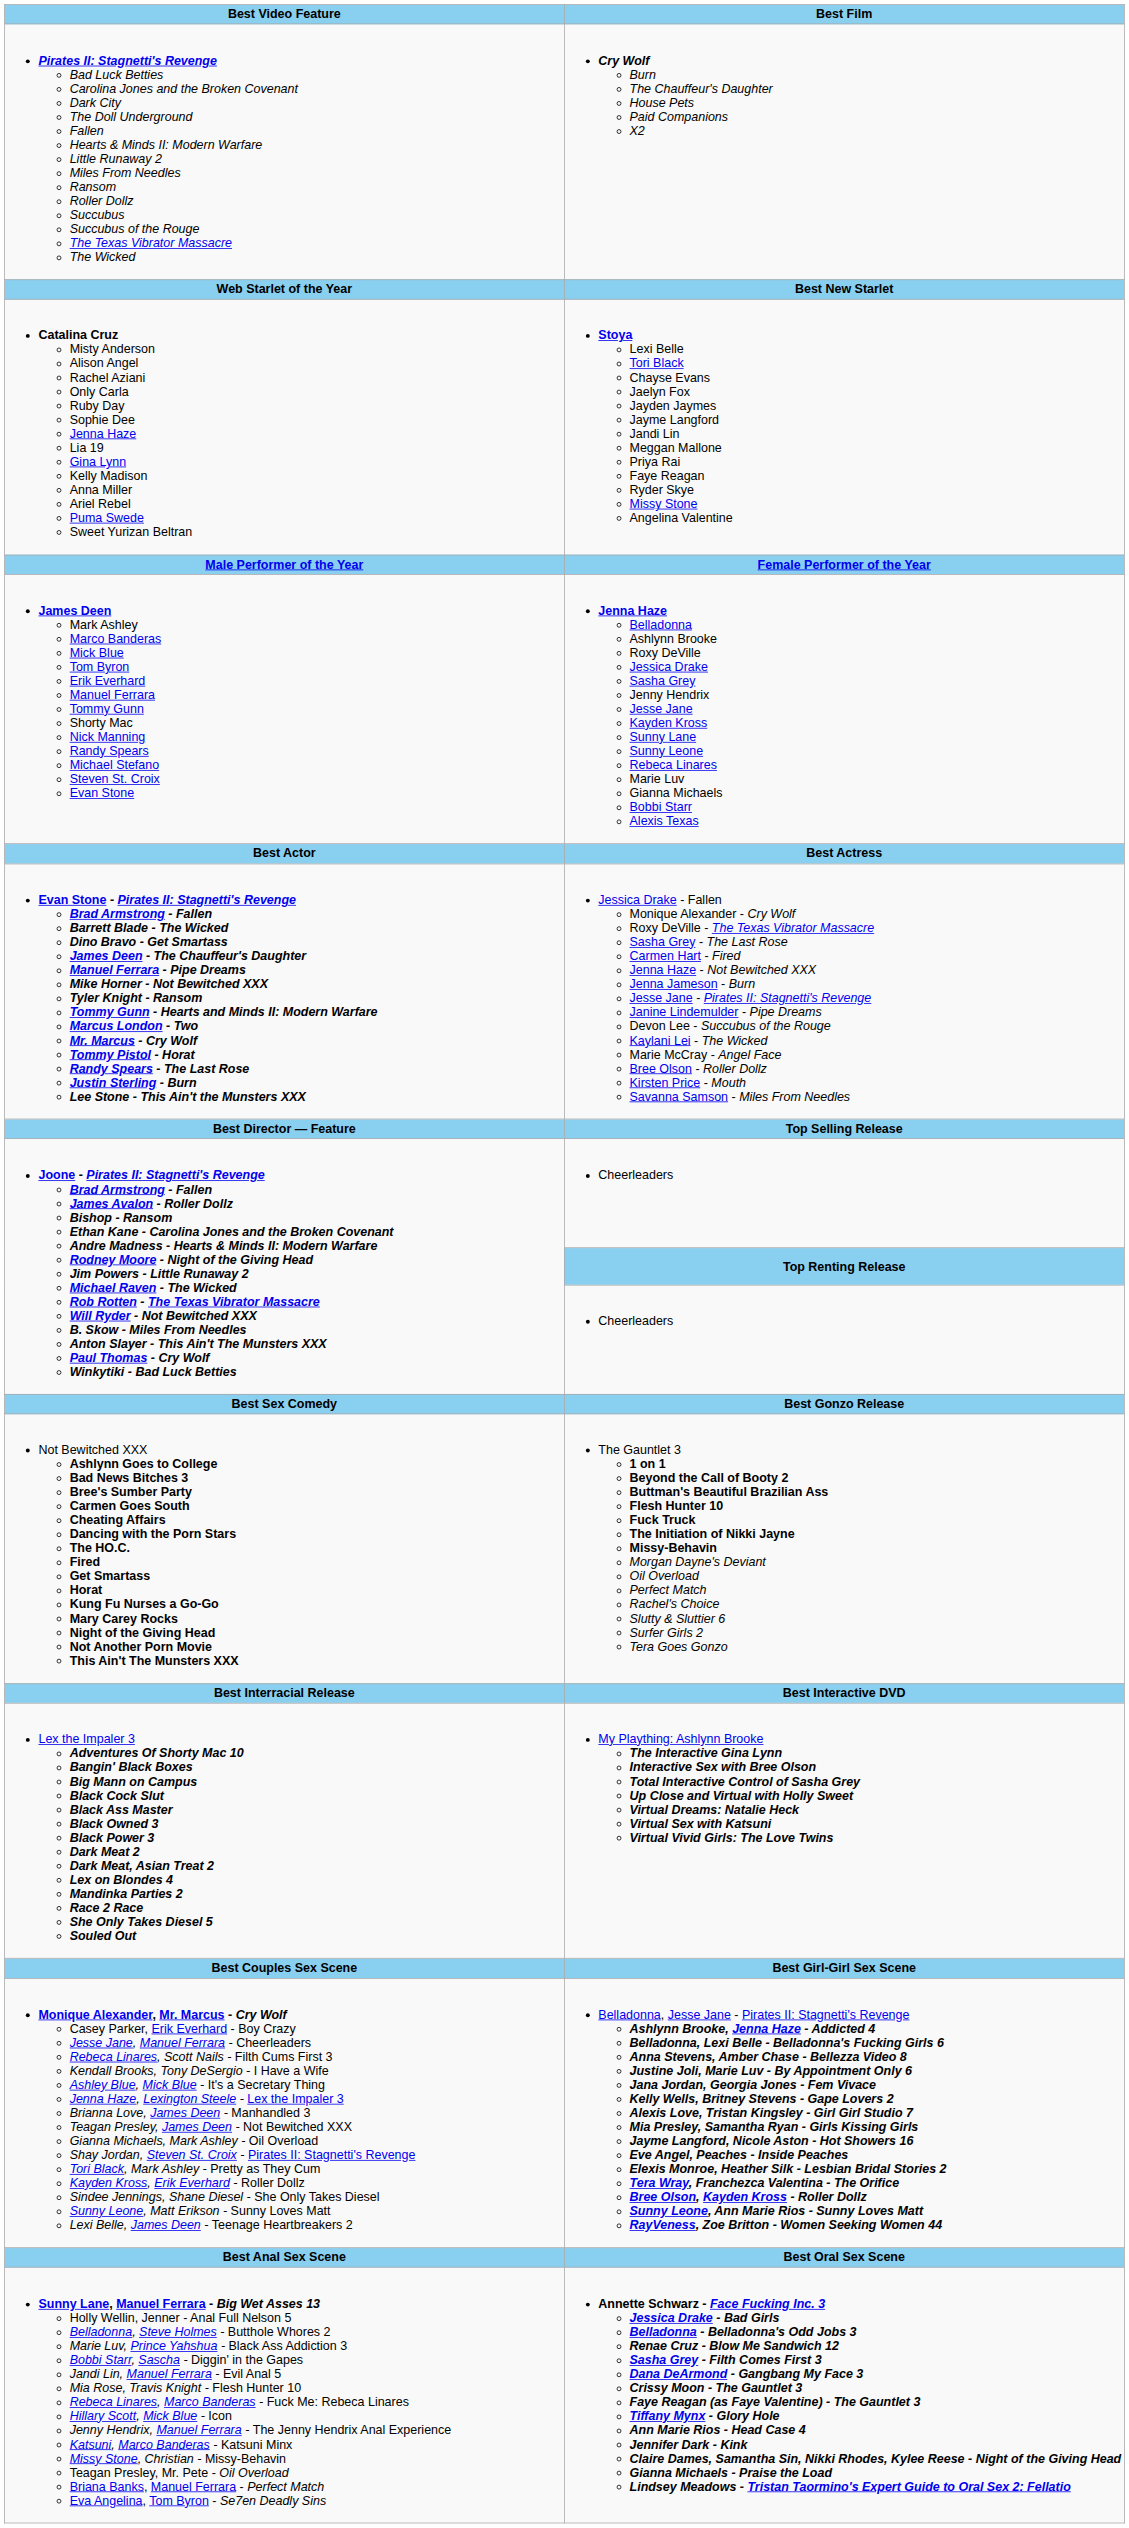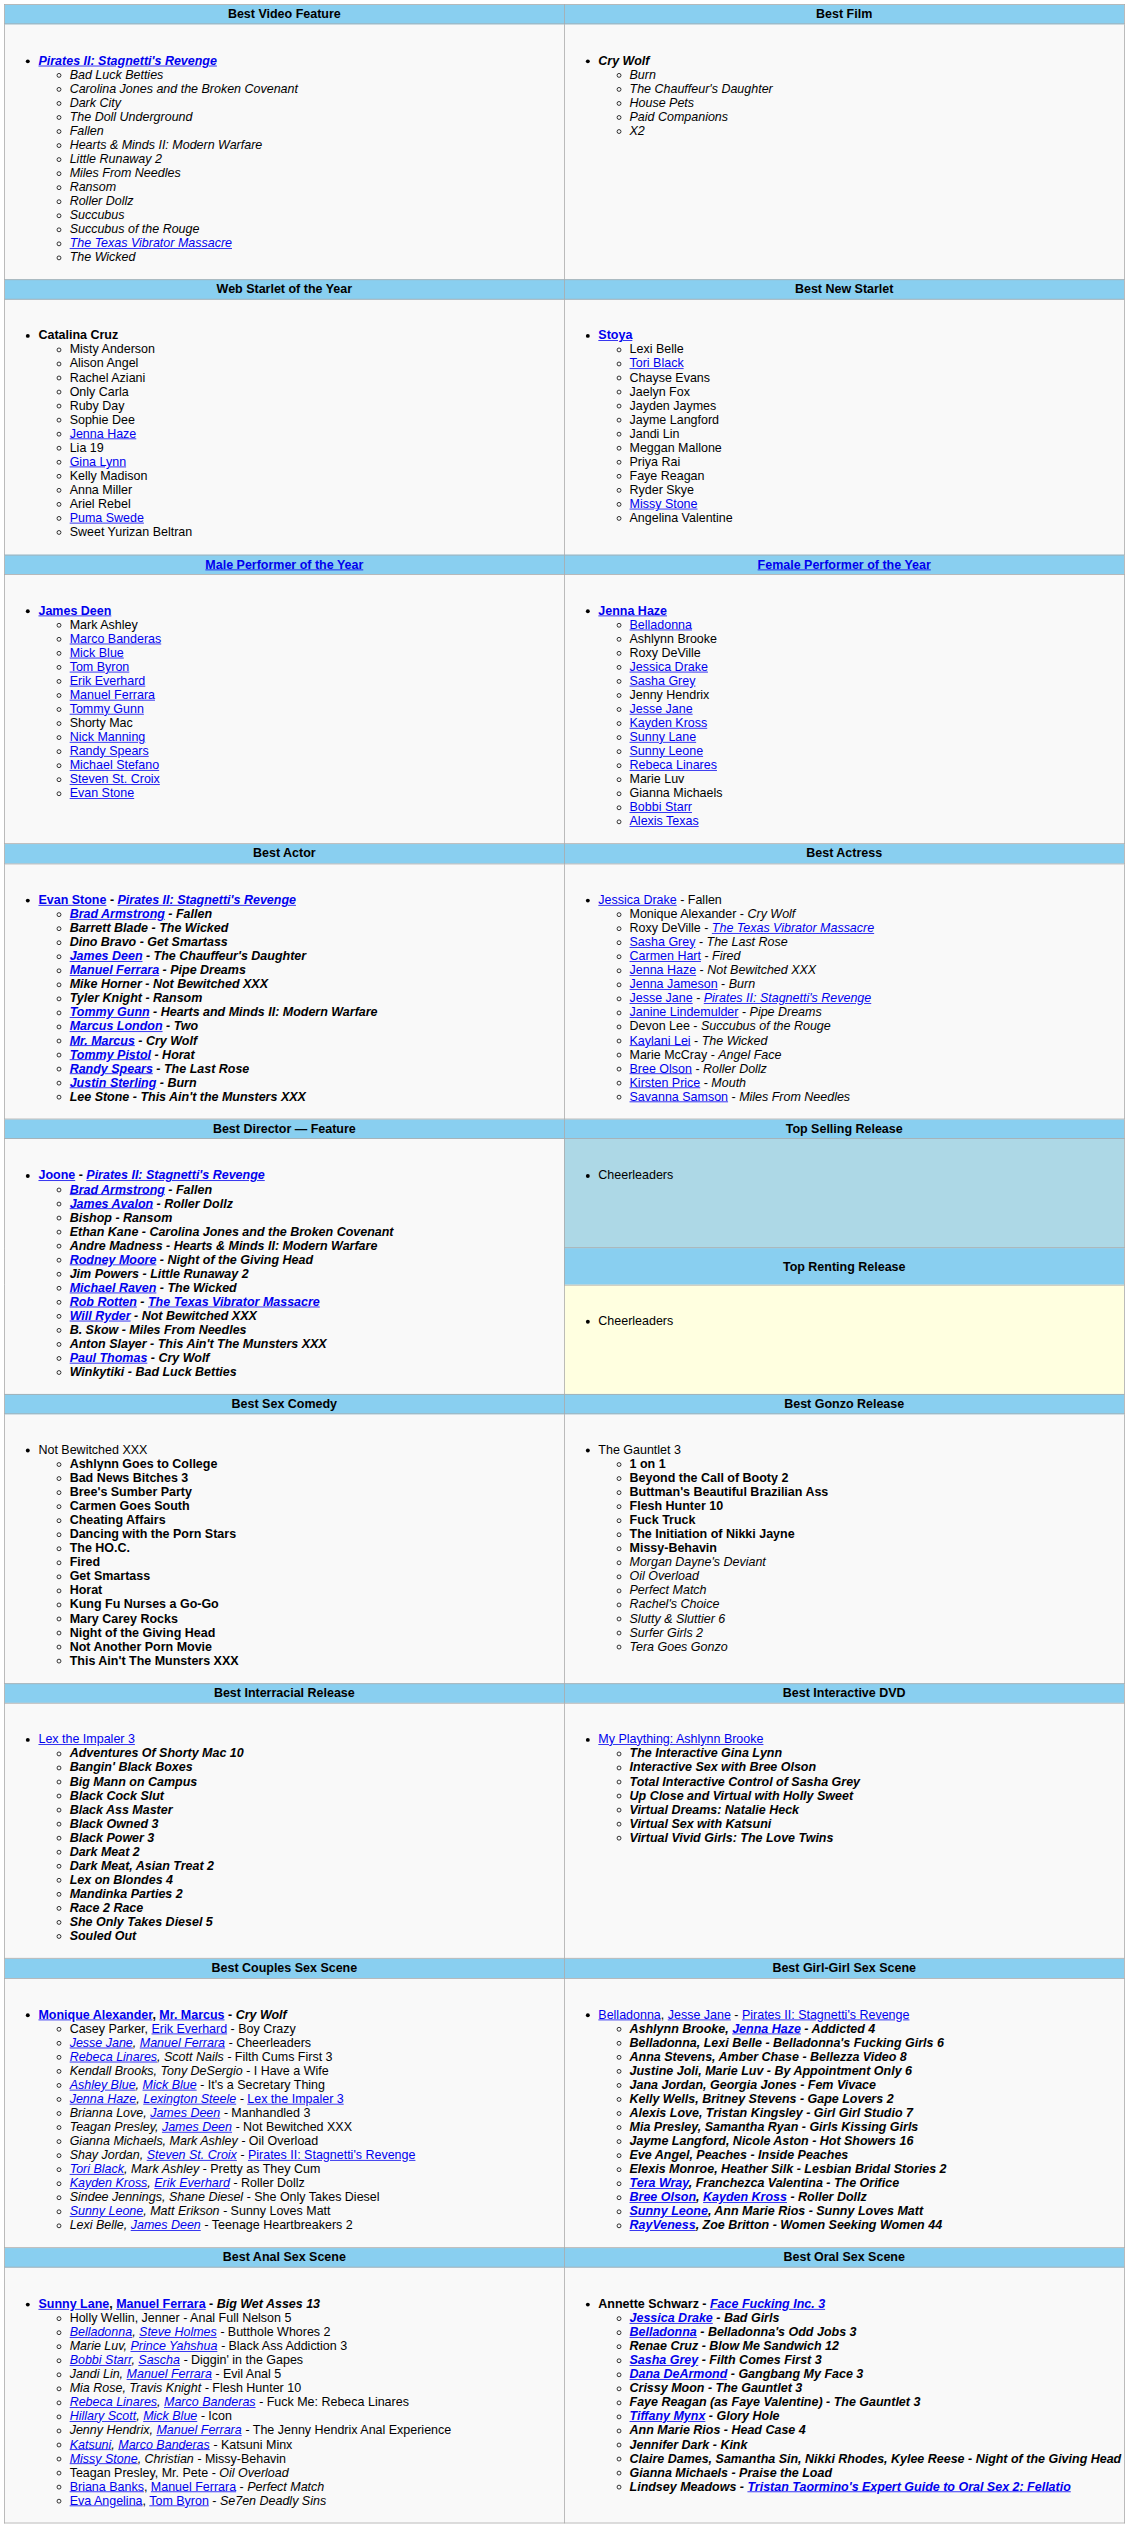(844, 1175) no background -> (844, 1175) lightblue background
(844, 1321) no background -> (844, 1321) lightyellow background
